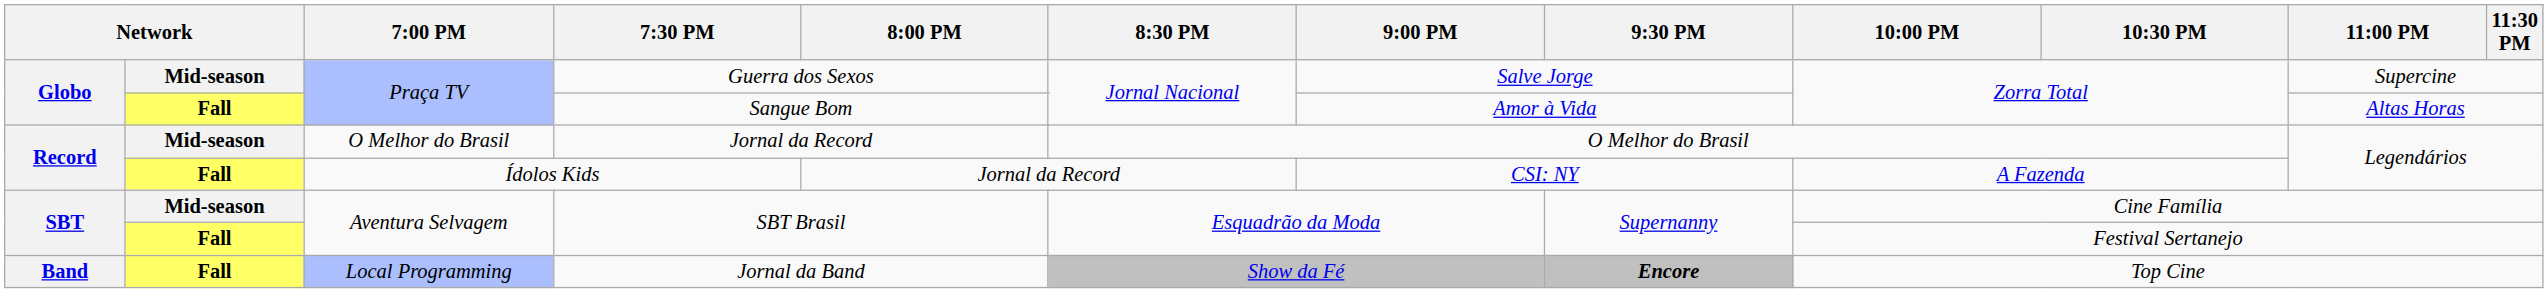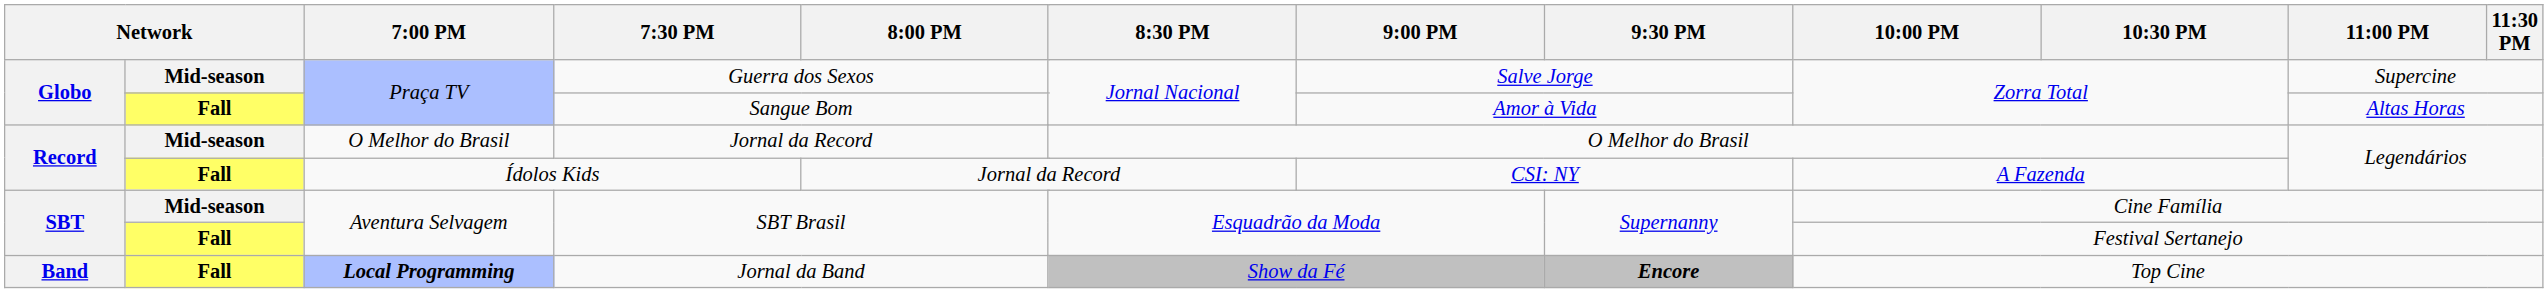(429, 271) normal -> (429, 271) bold
